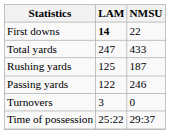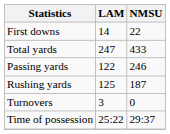(104, 31) bold -> (104, 31) normal
rows swapped: (39, 66) <-> (38, 84)
